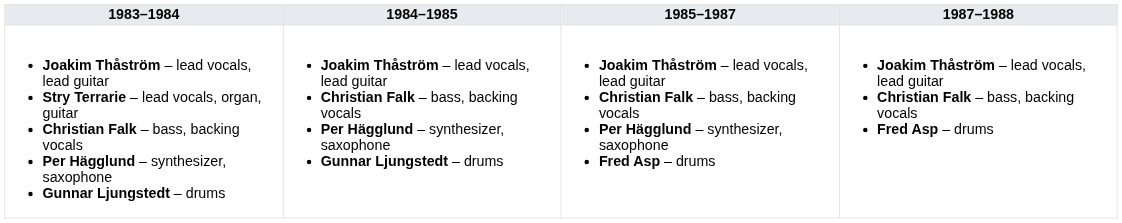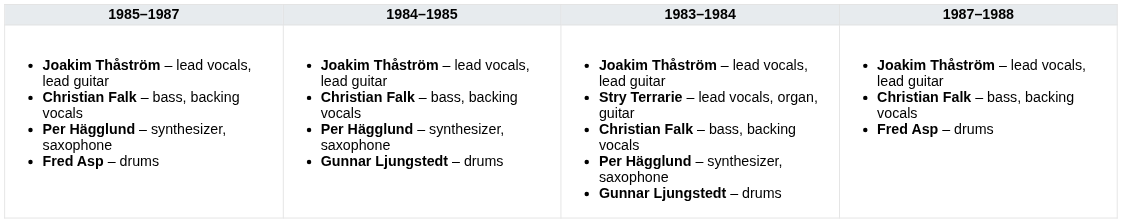columns swapped: (144, 14) <-> (700, 14)
